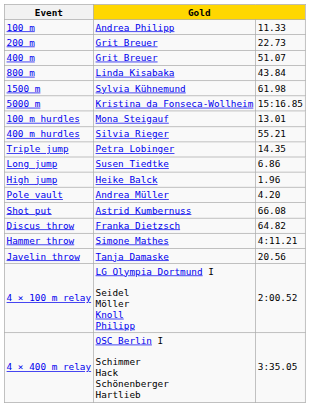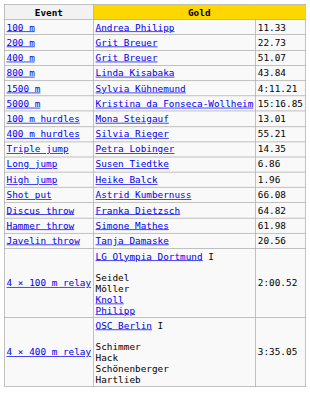(272, 88) 61.98 -> (278, 88) 4:11.21
- row: (35, 195)
(278, 241) 4:11.21 -> (272, 226) 61.98
